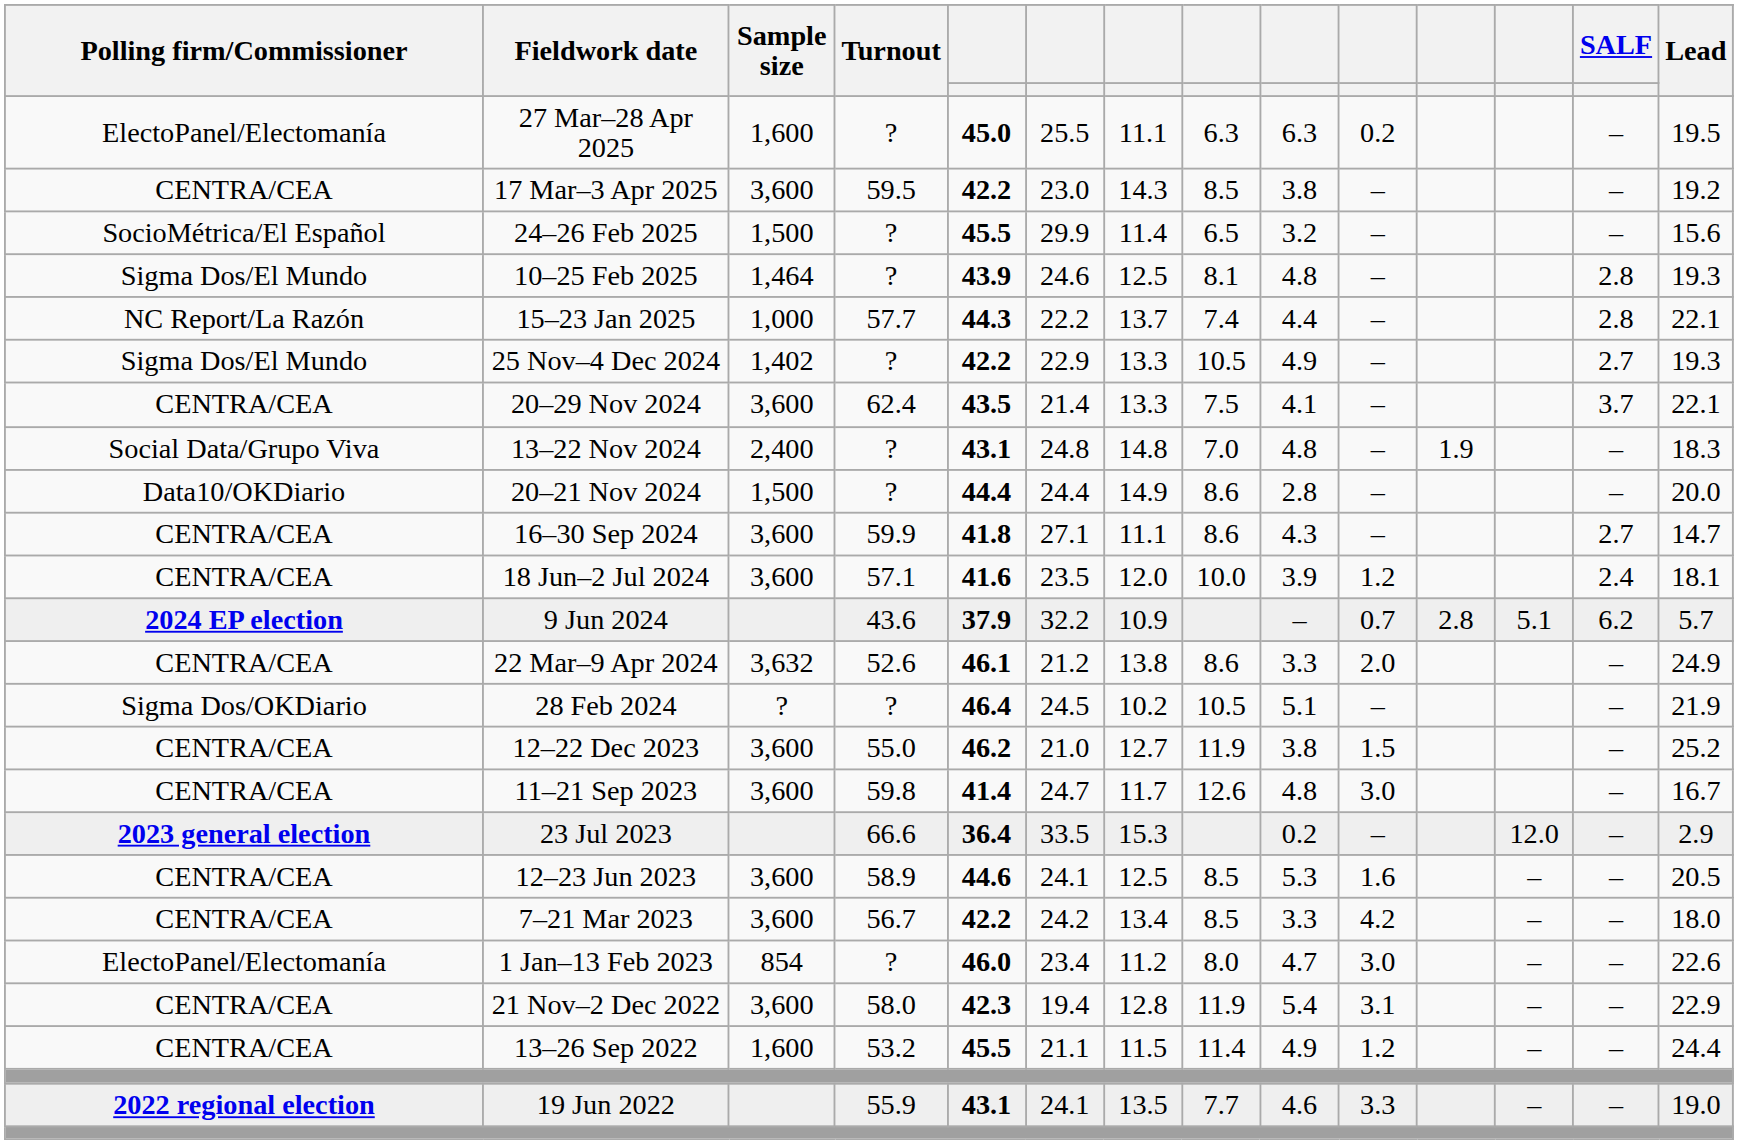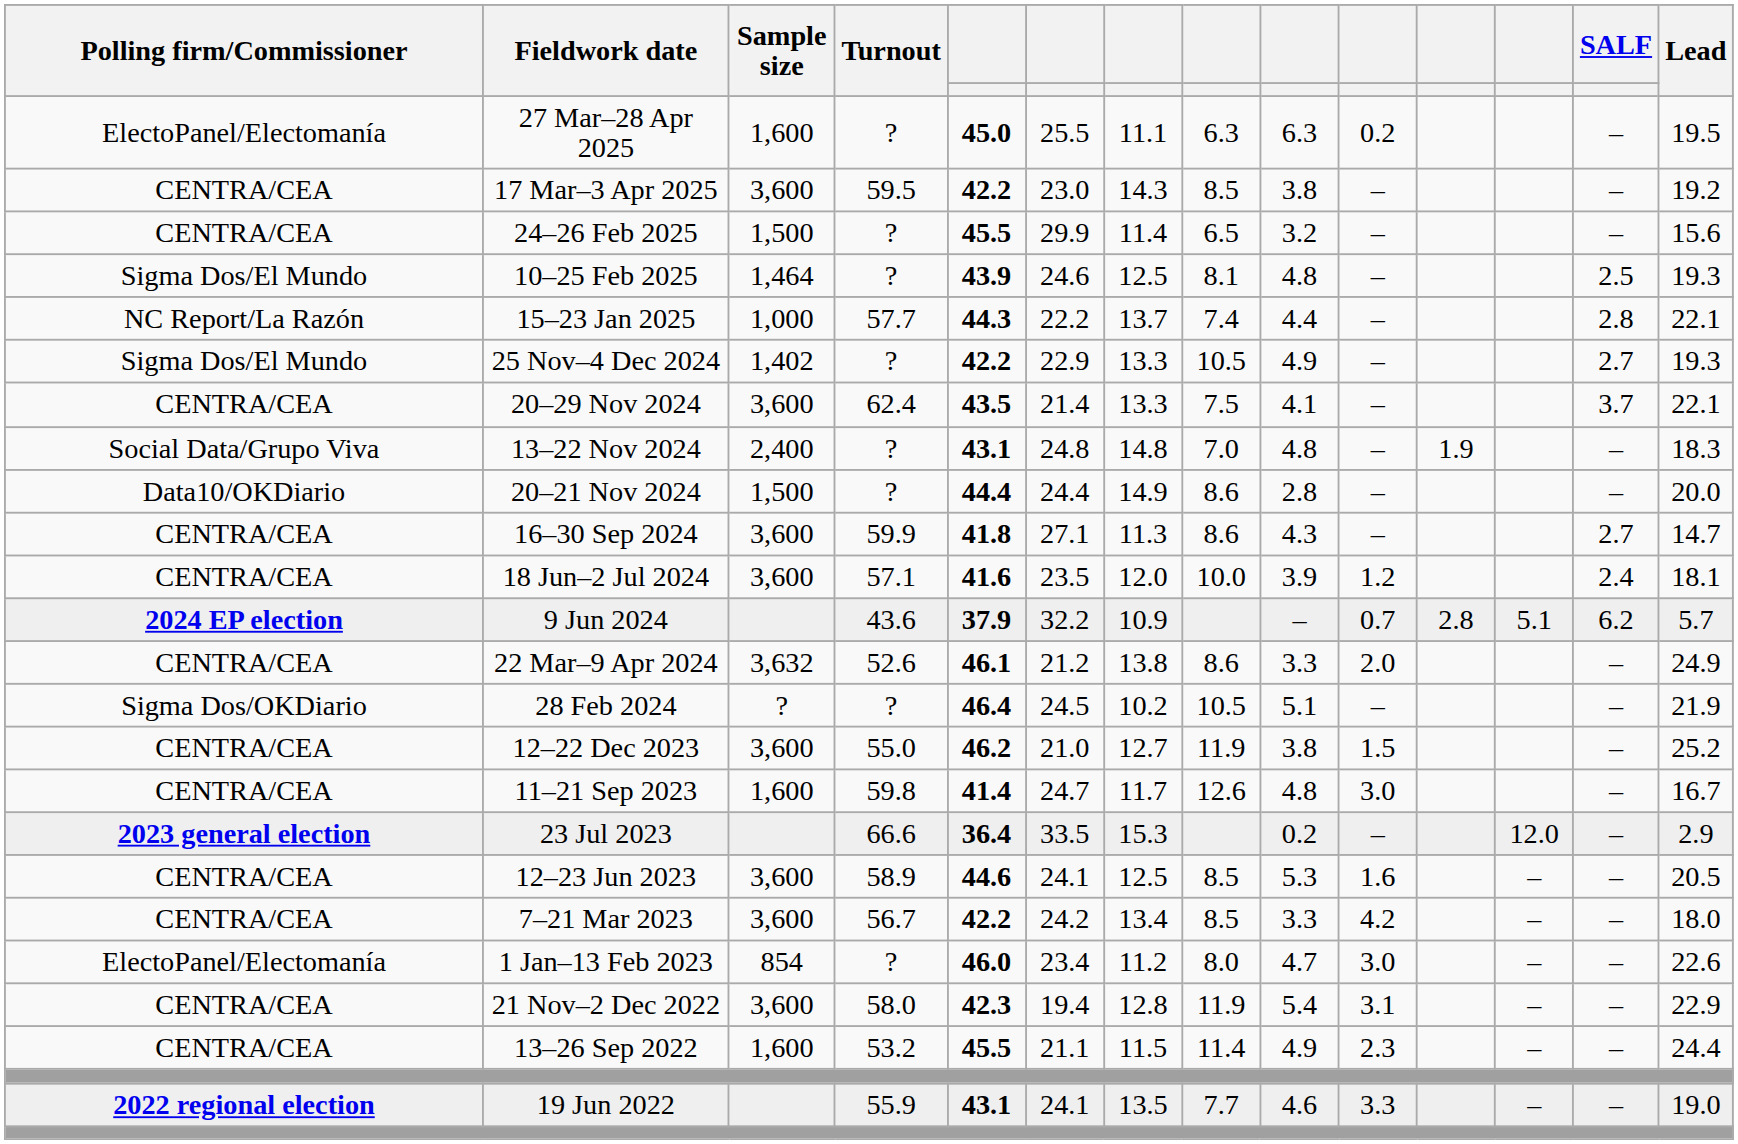(244, 232) SocioMétrica/El Español -> (244, 232) CENTRA/CEA
(1616, 275) 2.8 -> (1616, 275) 2.5
(1143, 533) 11.1 -> (1143, 533) 11.3
(782, 790) 3,600 -> (782, 790) 1,600
(1378, 1047) 1.2 -> (1378, 1047) 2.3
